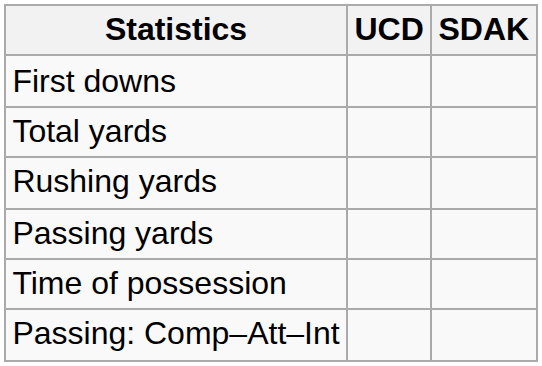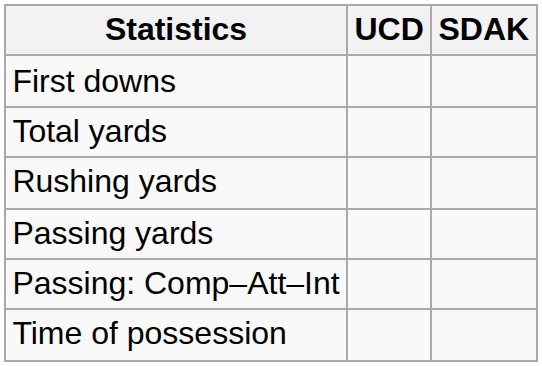rows swapped: (176, 334) <-> (150, 283)
